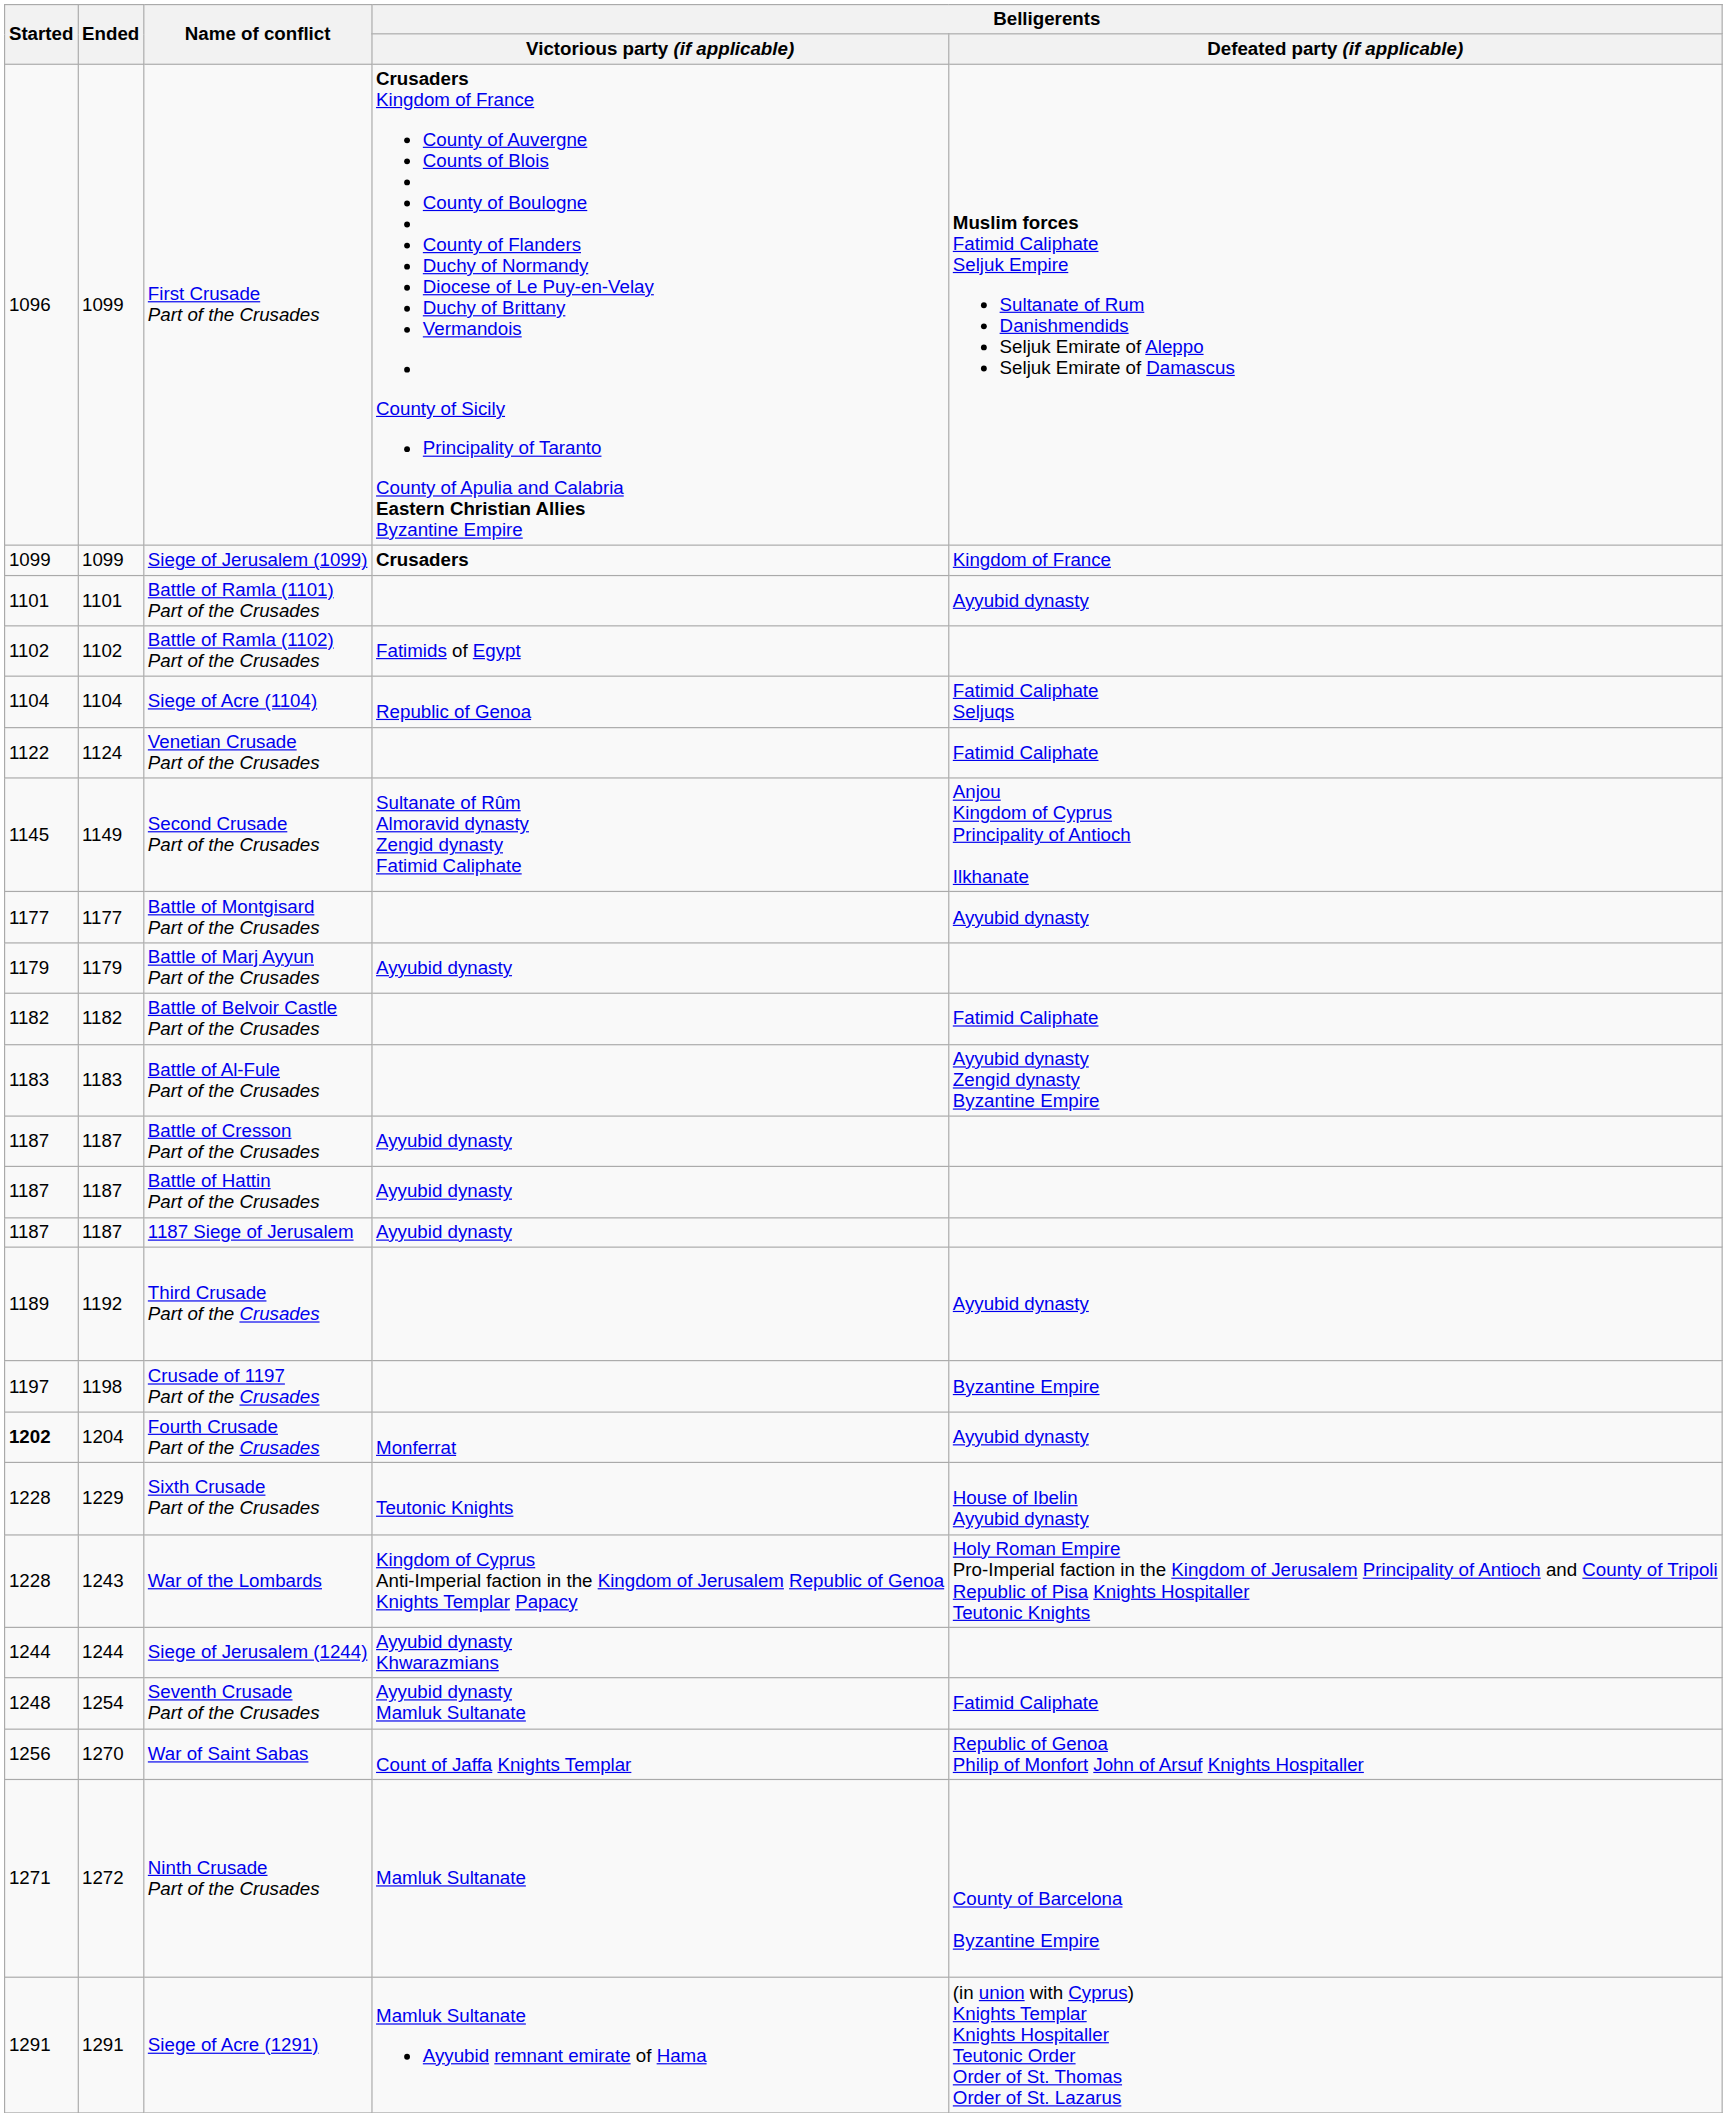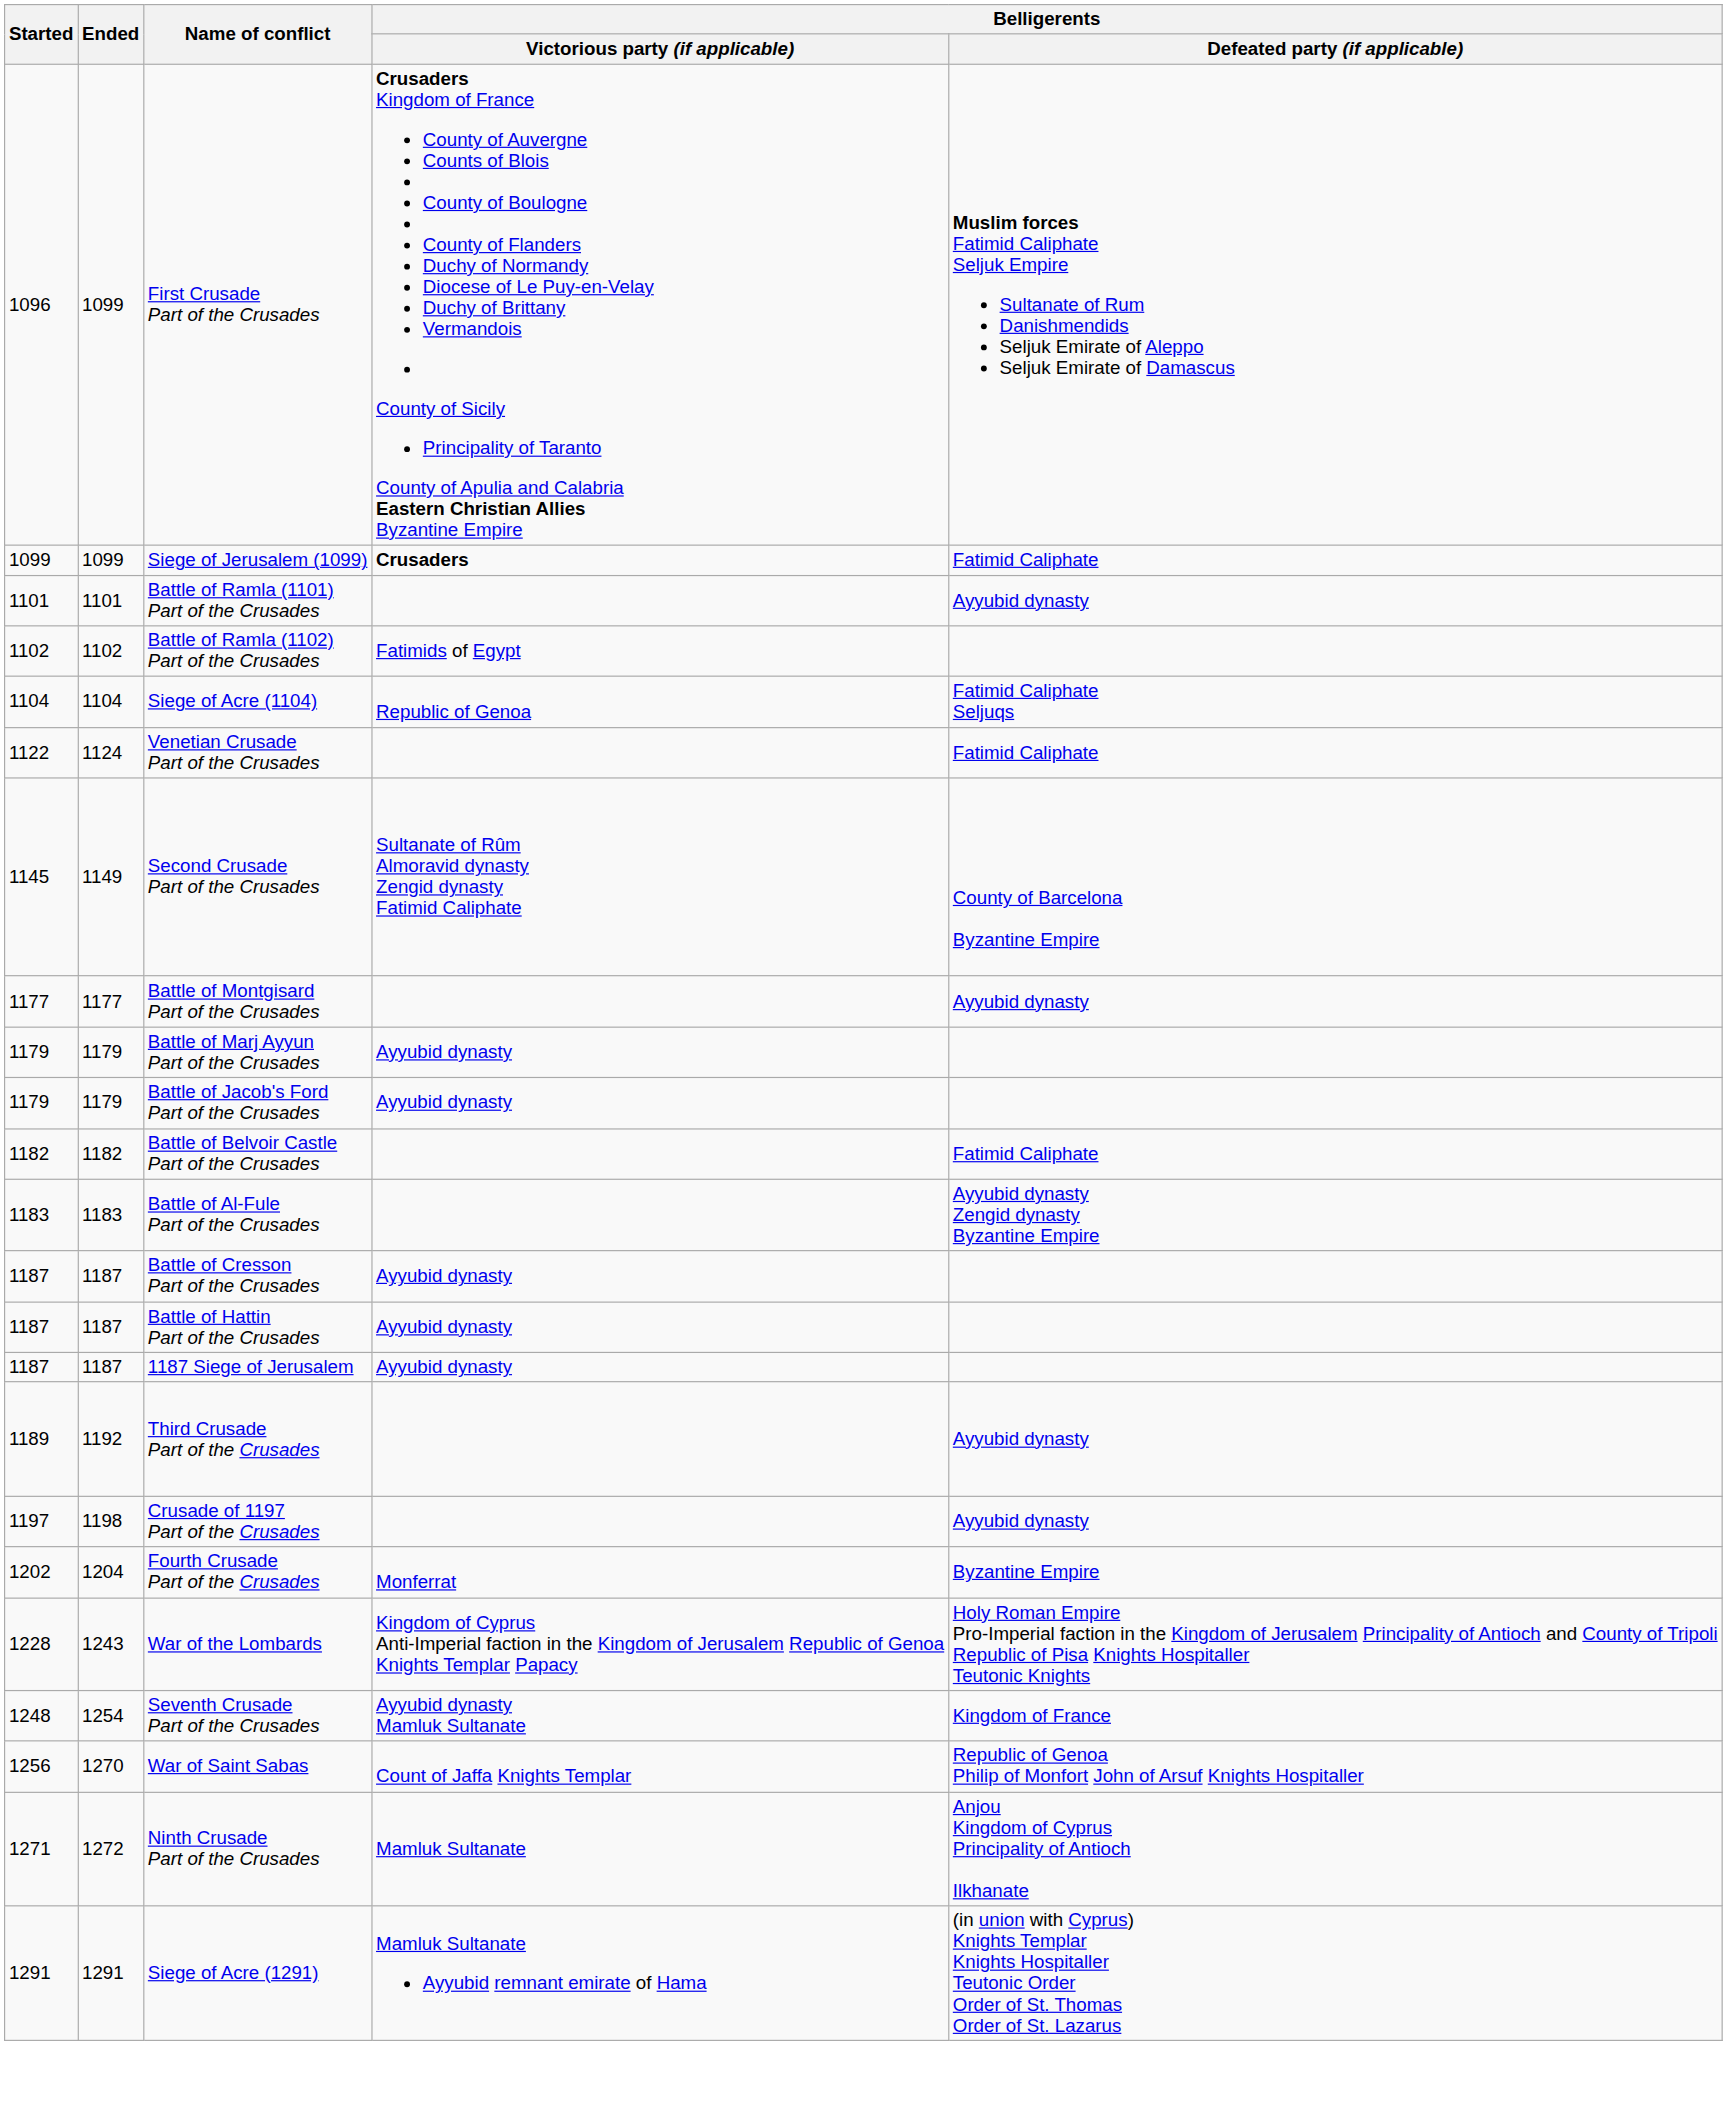(1032, 560) Kingdom of France -> (1026, 560) Fatimid Caliphate
(1042, 834) Anjou Kingdom of Cyprus Principality of Antioch Ilkhanate -> (1038, 919) County of Barcelona Byzantine Empire
+ row: (238, 1102)
(1026, 1386) Byzantine Empire -> (1021, 1521) Ayyubid dynasty
(30, 1437) bold -> (30, 1572) normal
(1021, 1437) Ayyubid dynasty -> (1026, 1572) Byzantine Empire
- row: (234, 1498)
- row: (258, 1652)
(1026, 1703) Fatimid Caliphate -> (1032, 1715) Kingdom of France
(1038, 1920) County of Barcelona Byzantine Empire -> (1042, 1848) Anjou Kingdom of Cyprus Principality of Antioch Ilkhanate
